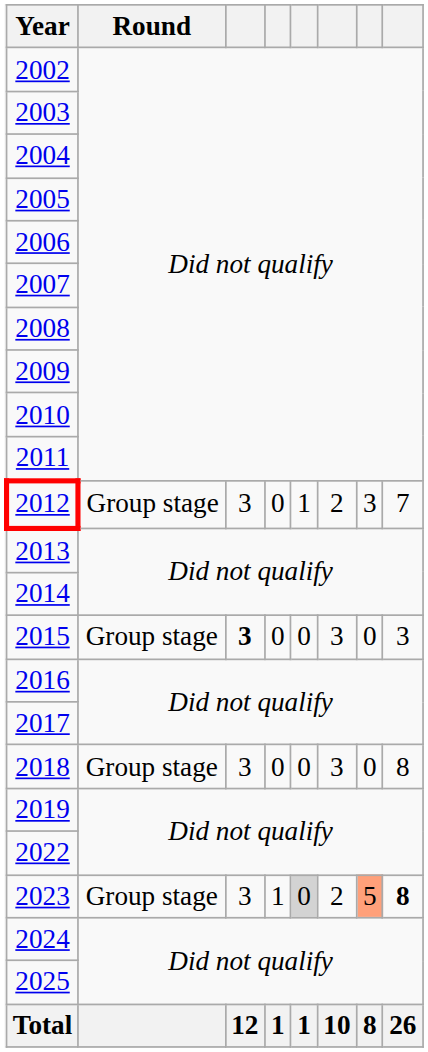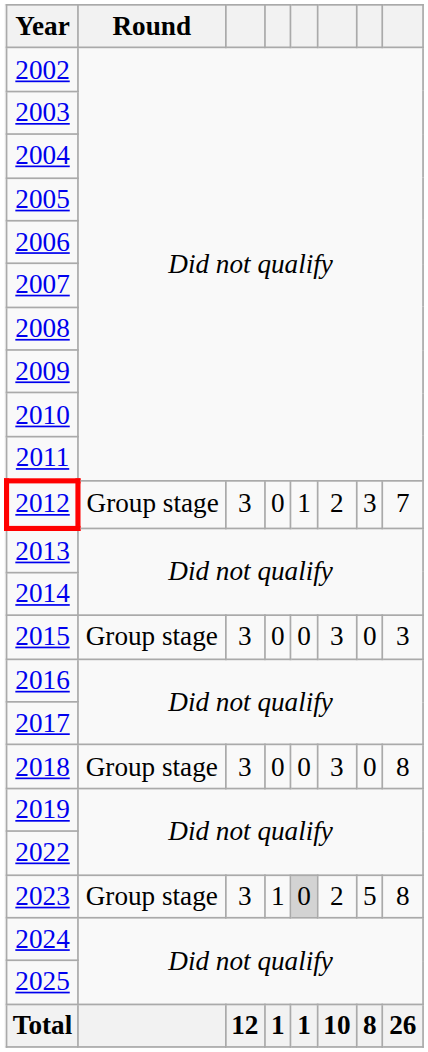(245, 636) bold -> (245, 636) normal
(370, 895) lightsalmon background -> (370, 895) no background
(403, 895) bold -> (403, 895) normal
